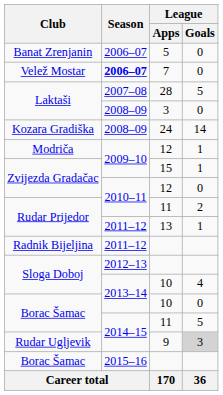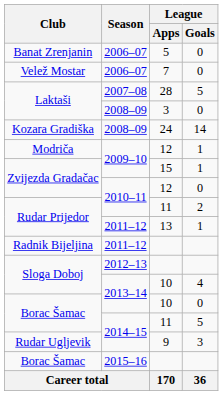(126, 71) bold -> (126, 71) normal
(200, 341) lightgrey background -> (200, 341) no background
